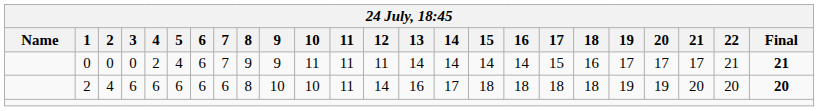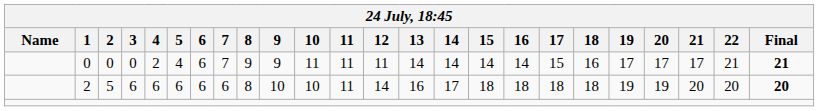(110, 87) 4 -> (110, 87) 5
